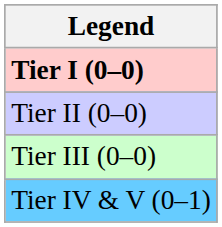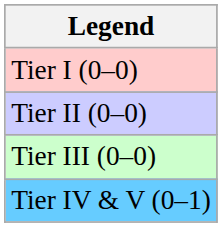(78, 69) bold -> (74, 69) normal
